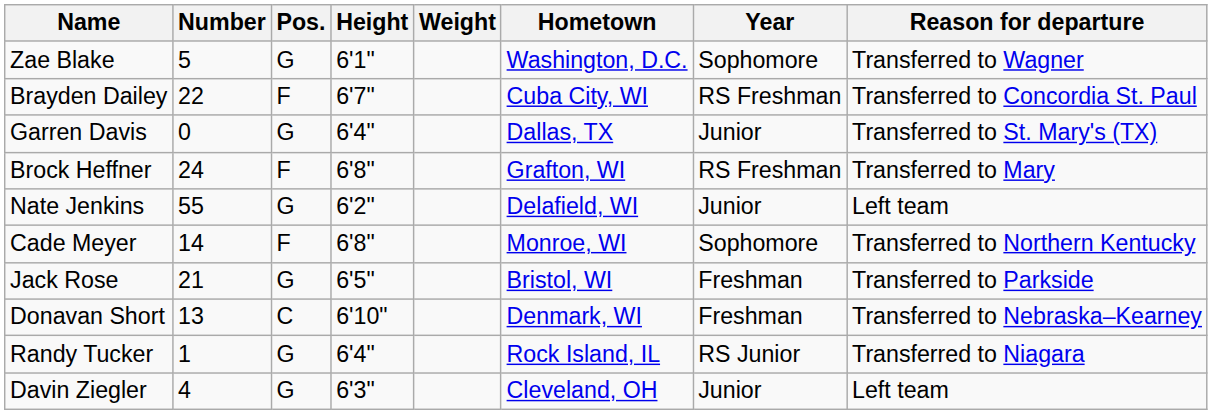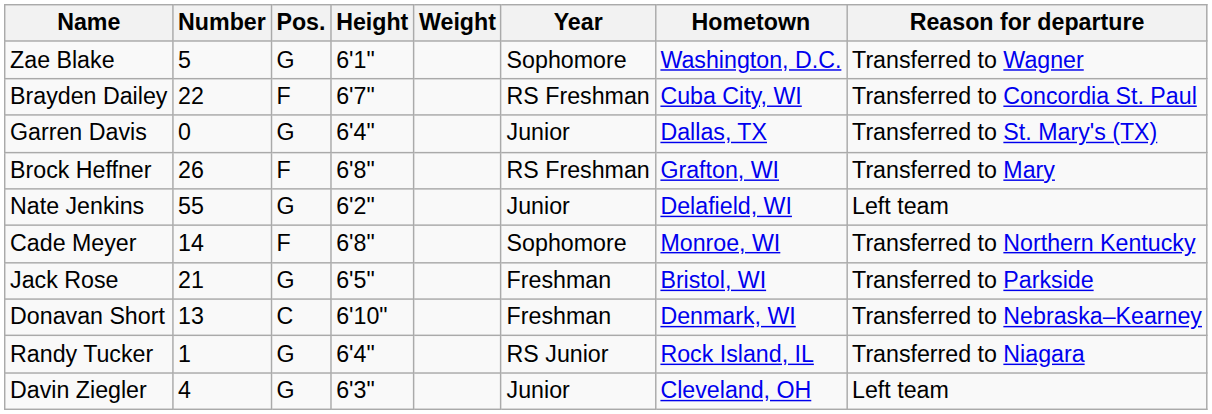columns swapped: (770, 22) <-> (597, 22)
(191, 170) 24 -> (191, 170) 26
